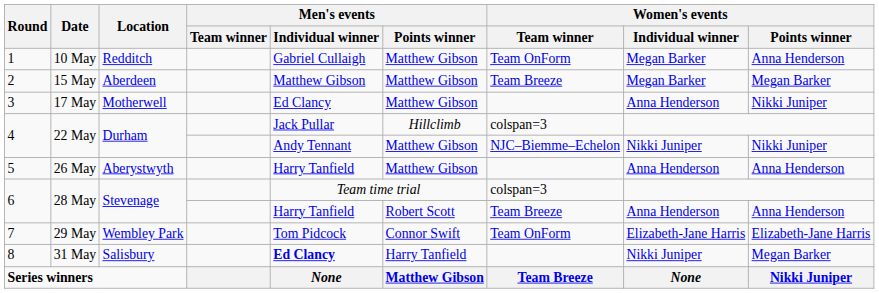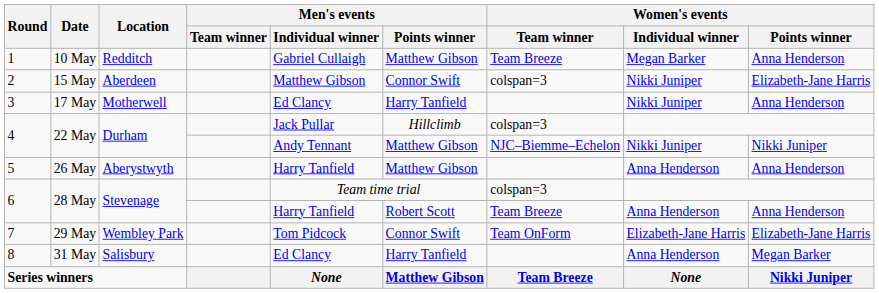(530, 59) Team OnForm -> (526, 59) Team Breeze
(432, 80) Matthew Gibson -> (423, 80) Connor Swift
(526, 80) Team Breeze -> (518, 80) colspan=3
(666, 80) Megan Barker -> (664, 80) Nikki Juniper
(791, 80) Megan Barker -> (811, 80) Elizabeth-Jane Harris
(432, 102) Matthew Gibson -> (426, 102) Harry Tanfield
(673, 102) Anna Henderson -> (664, 102) Nikki Juniper
(789, 102) Nikki Juniper -> (798, 102) Anna Henderson
(304, 255) bold -> (302, 255) normal
(664, 255) Nikki Juniper -> (673, 255) Anna Henderson
